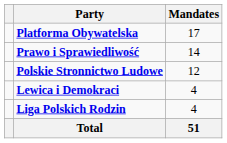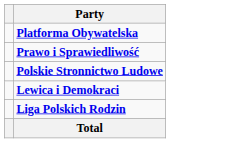- column: (194, 14)
